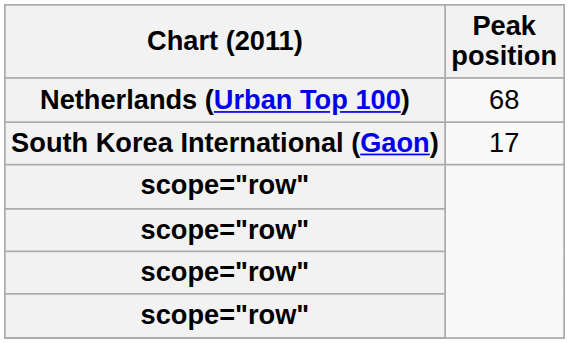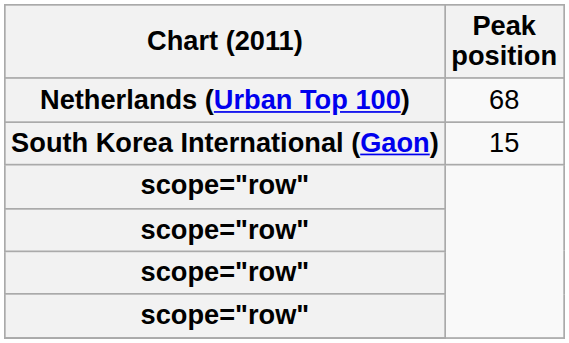(504, 142) 17 -> (504, 142) 15
